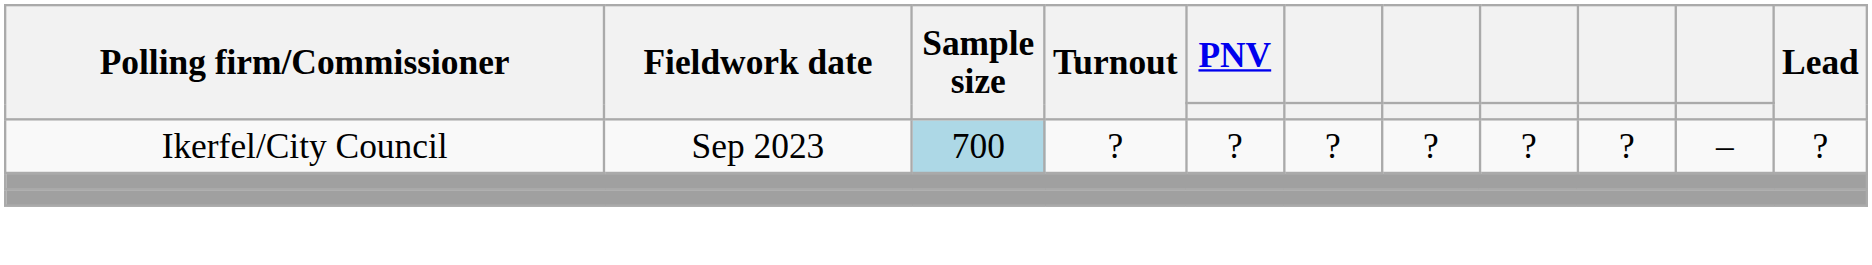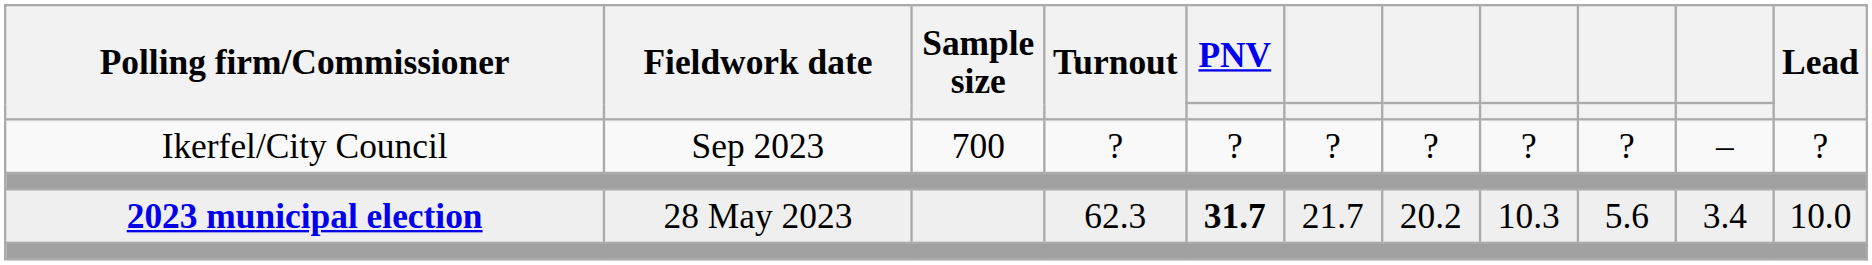(978, 145) lightblue background -> (978, 145) no background
+ row: (305, 216)
